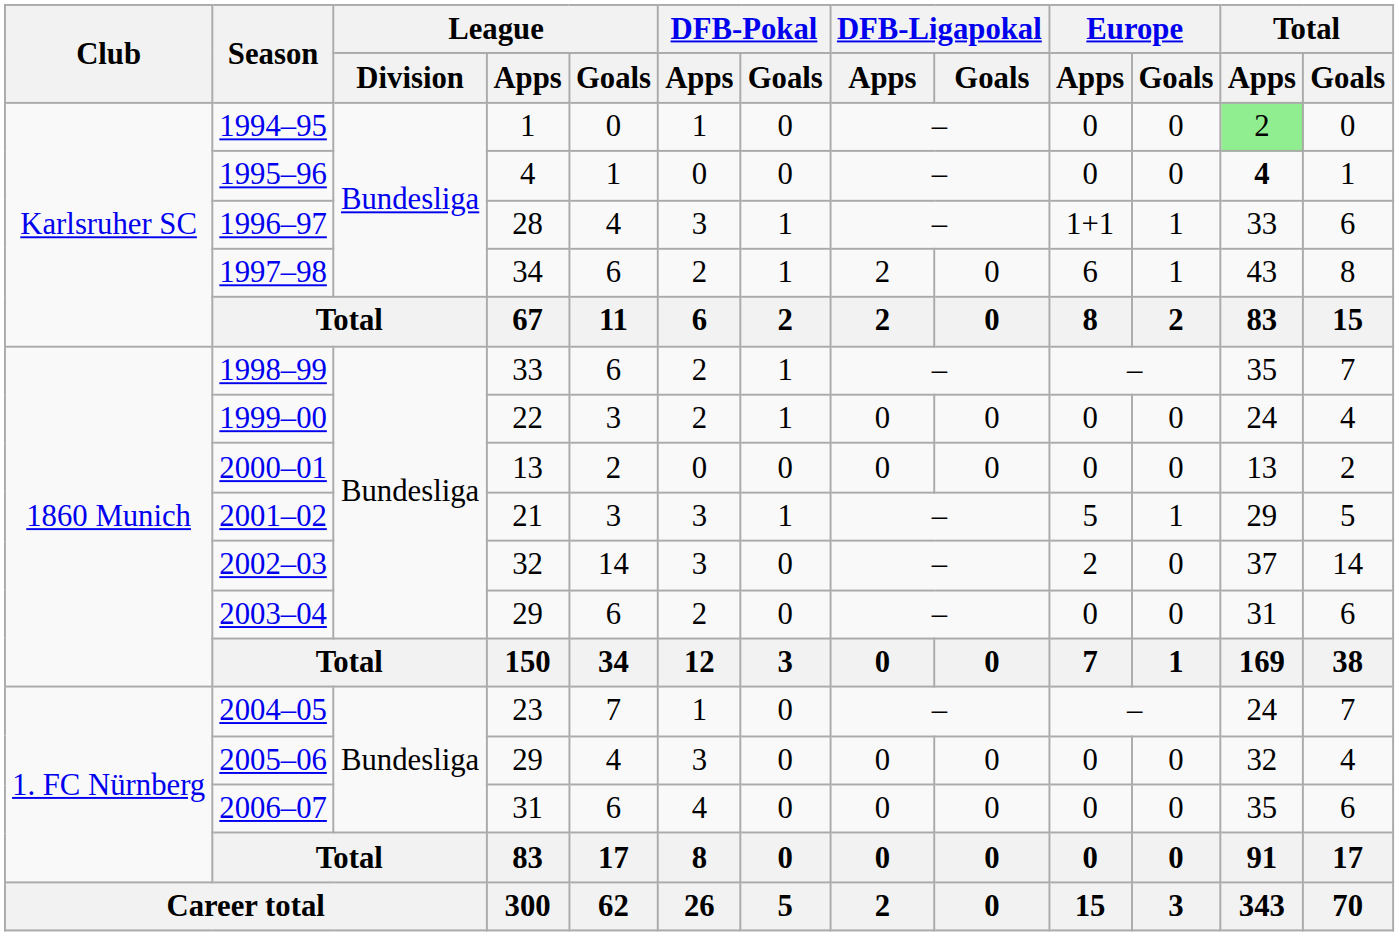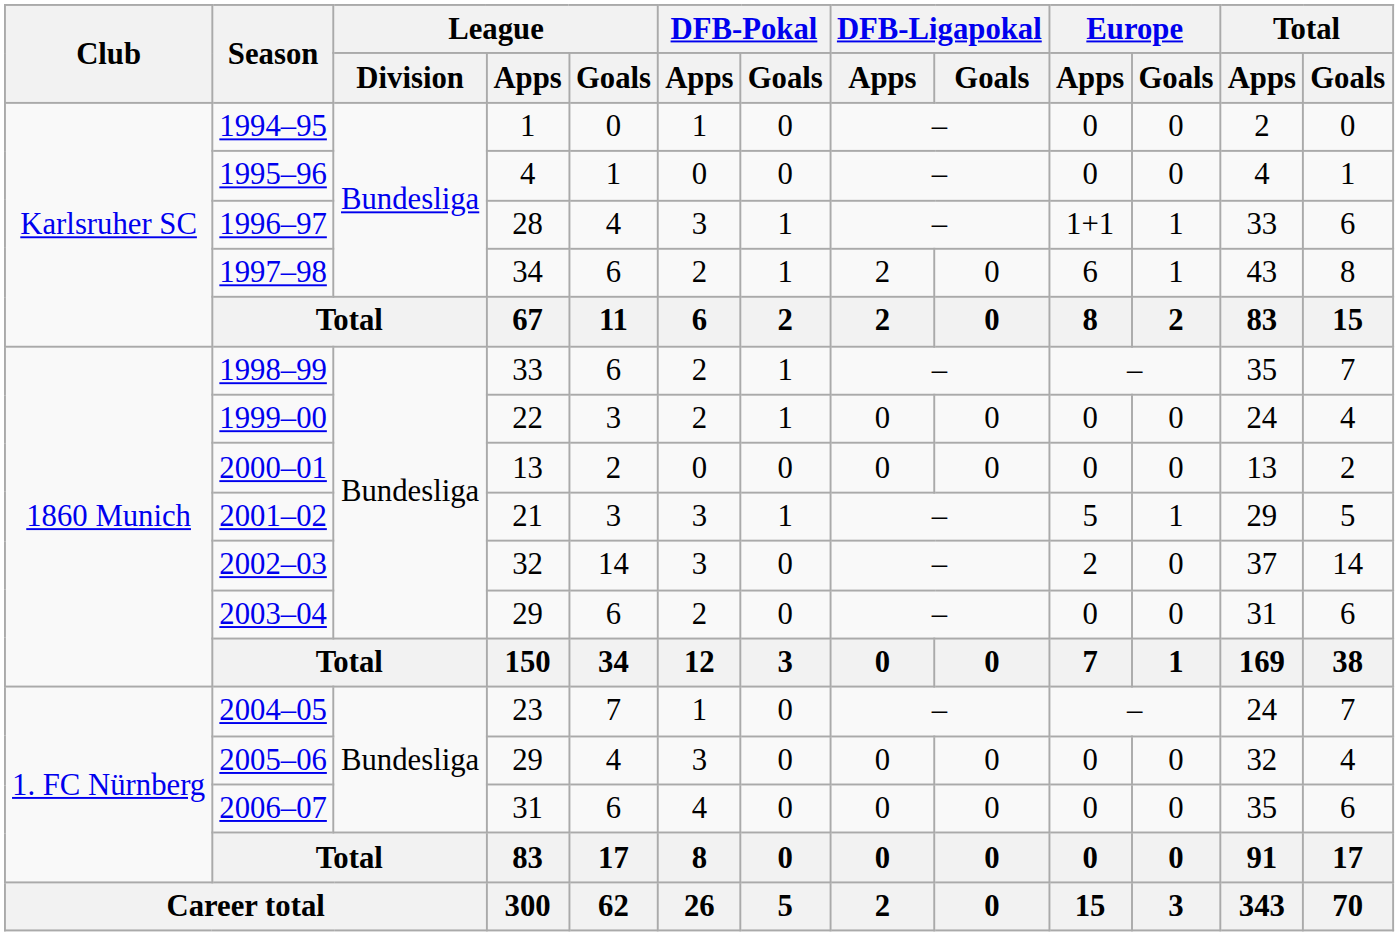(1262, 126) lightgreen background -> (1262, 126) no background
(1262, 175) bold -> (1262, 175) normal
